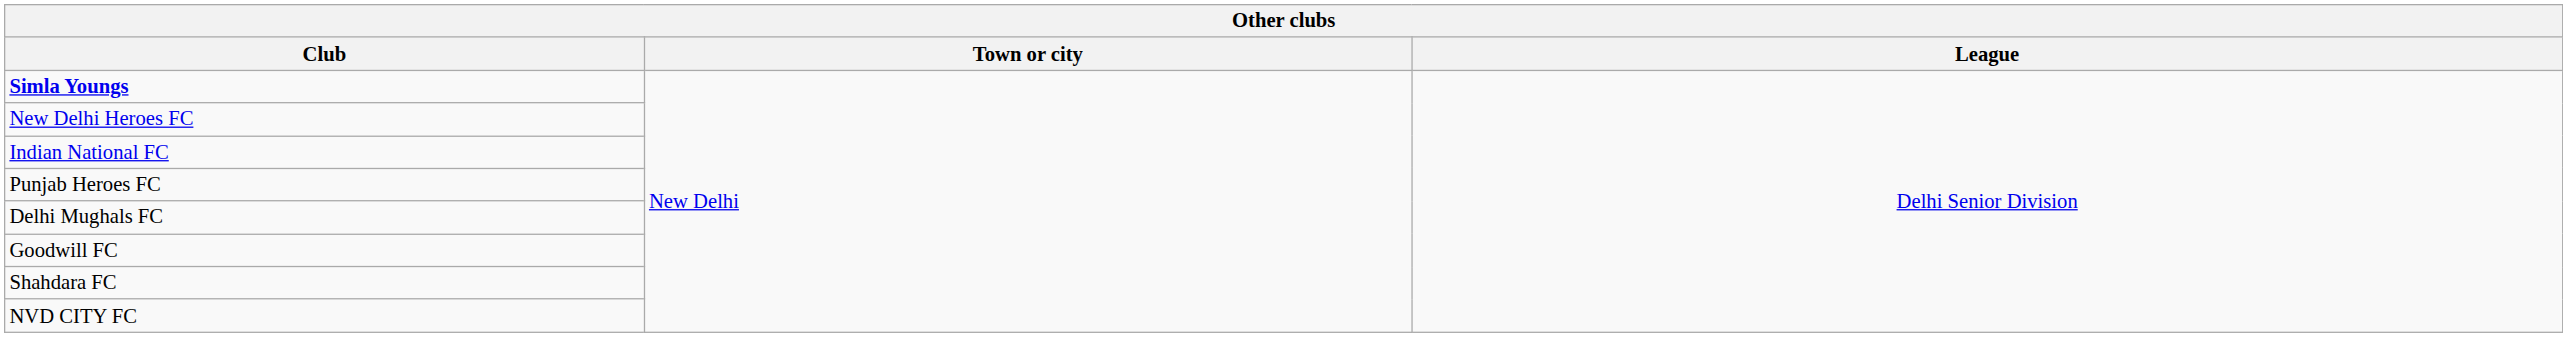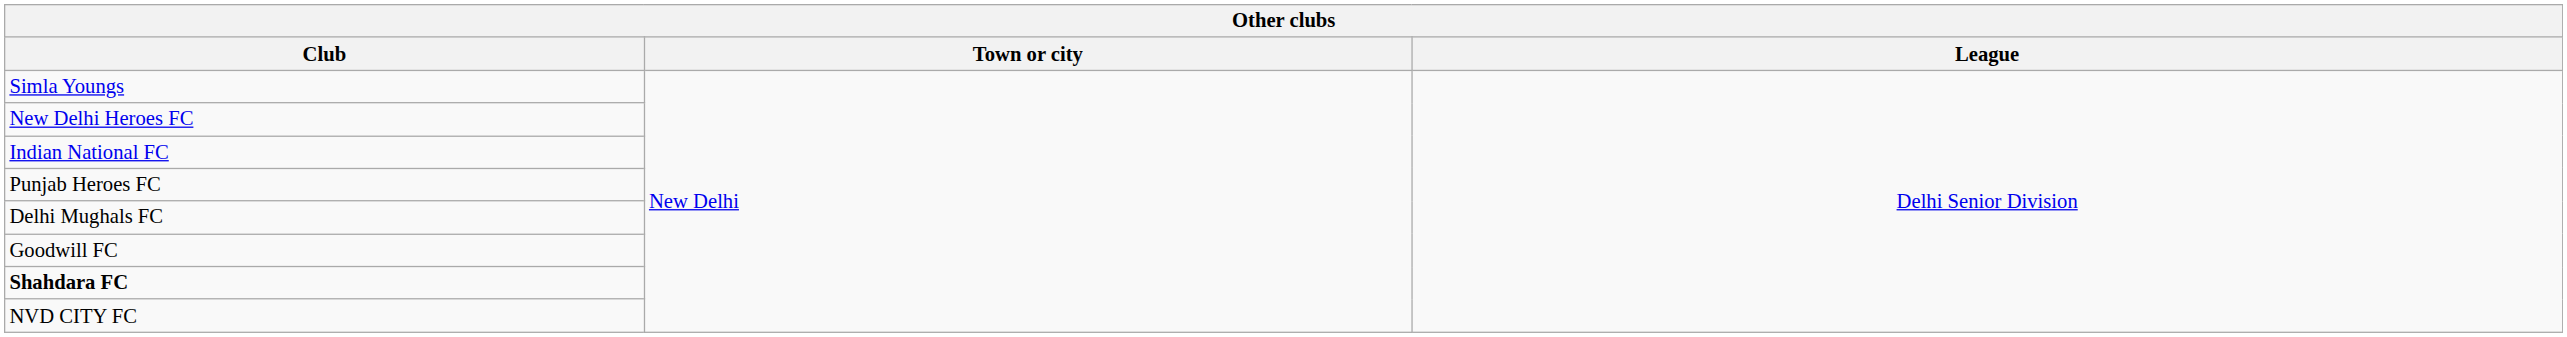(69, 86) bold -> (67, 86) normal
(63, 282) normal -> (69, 282) bold
